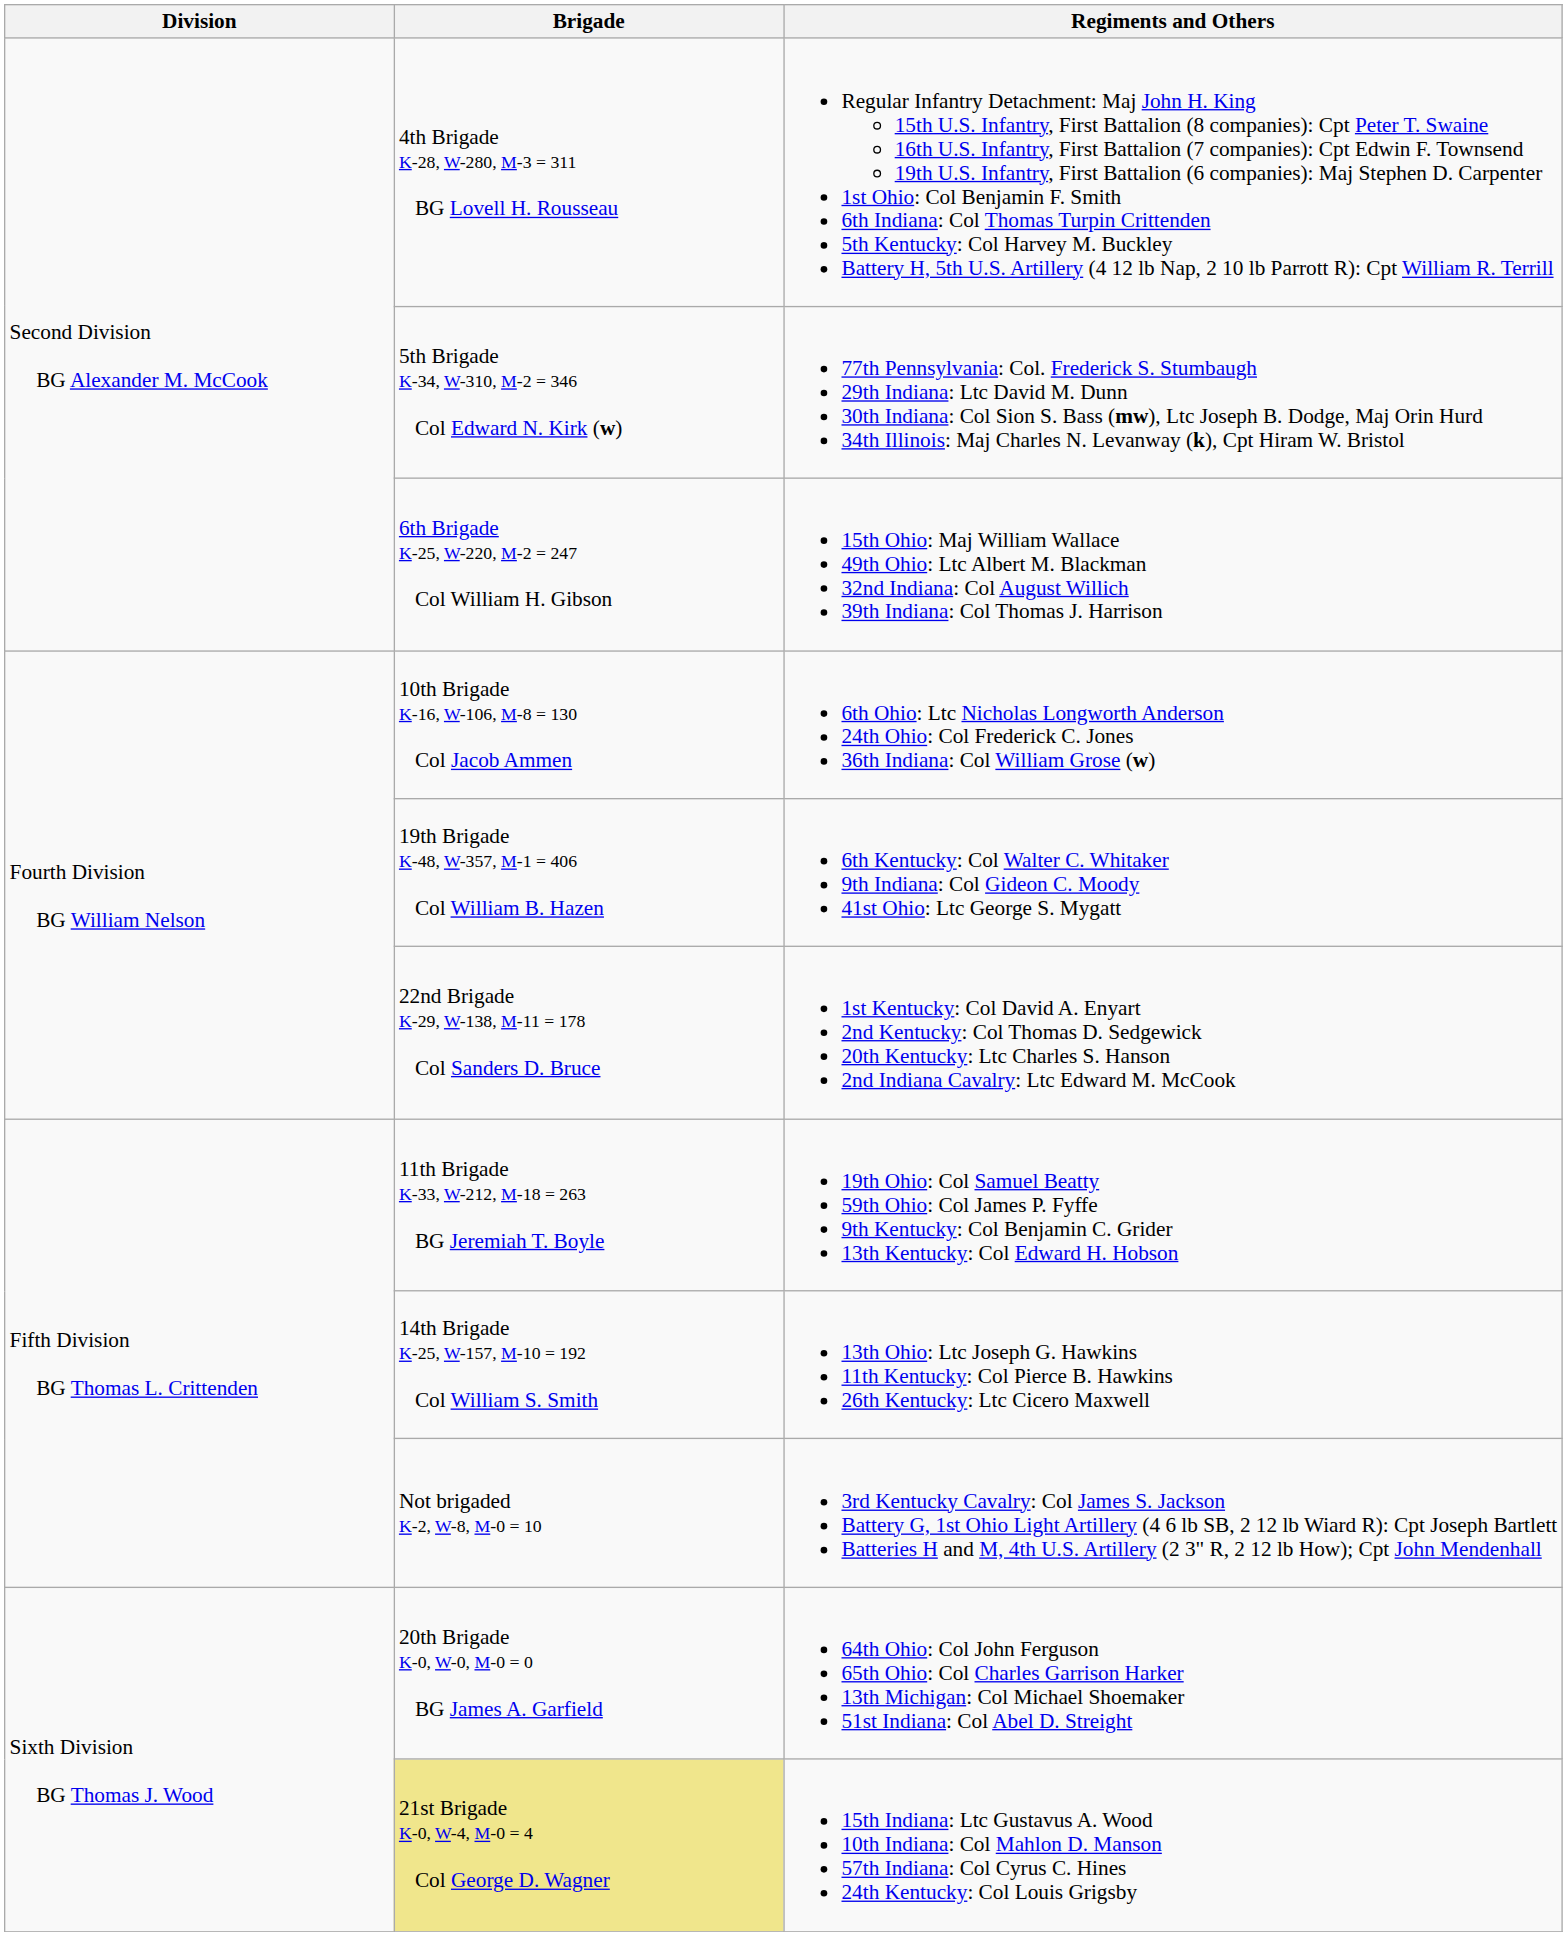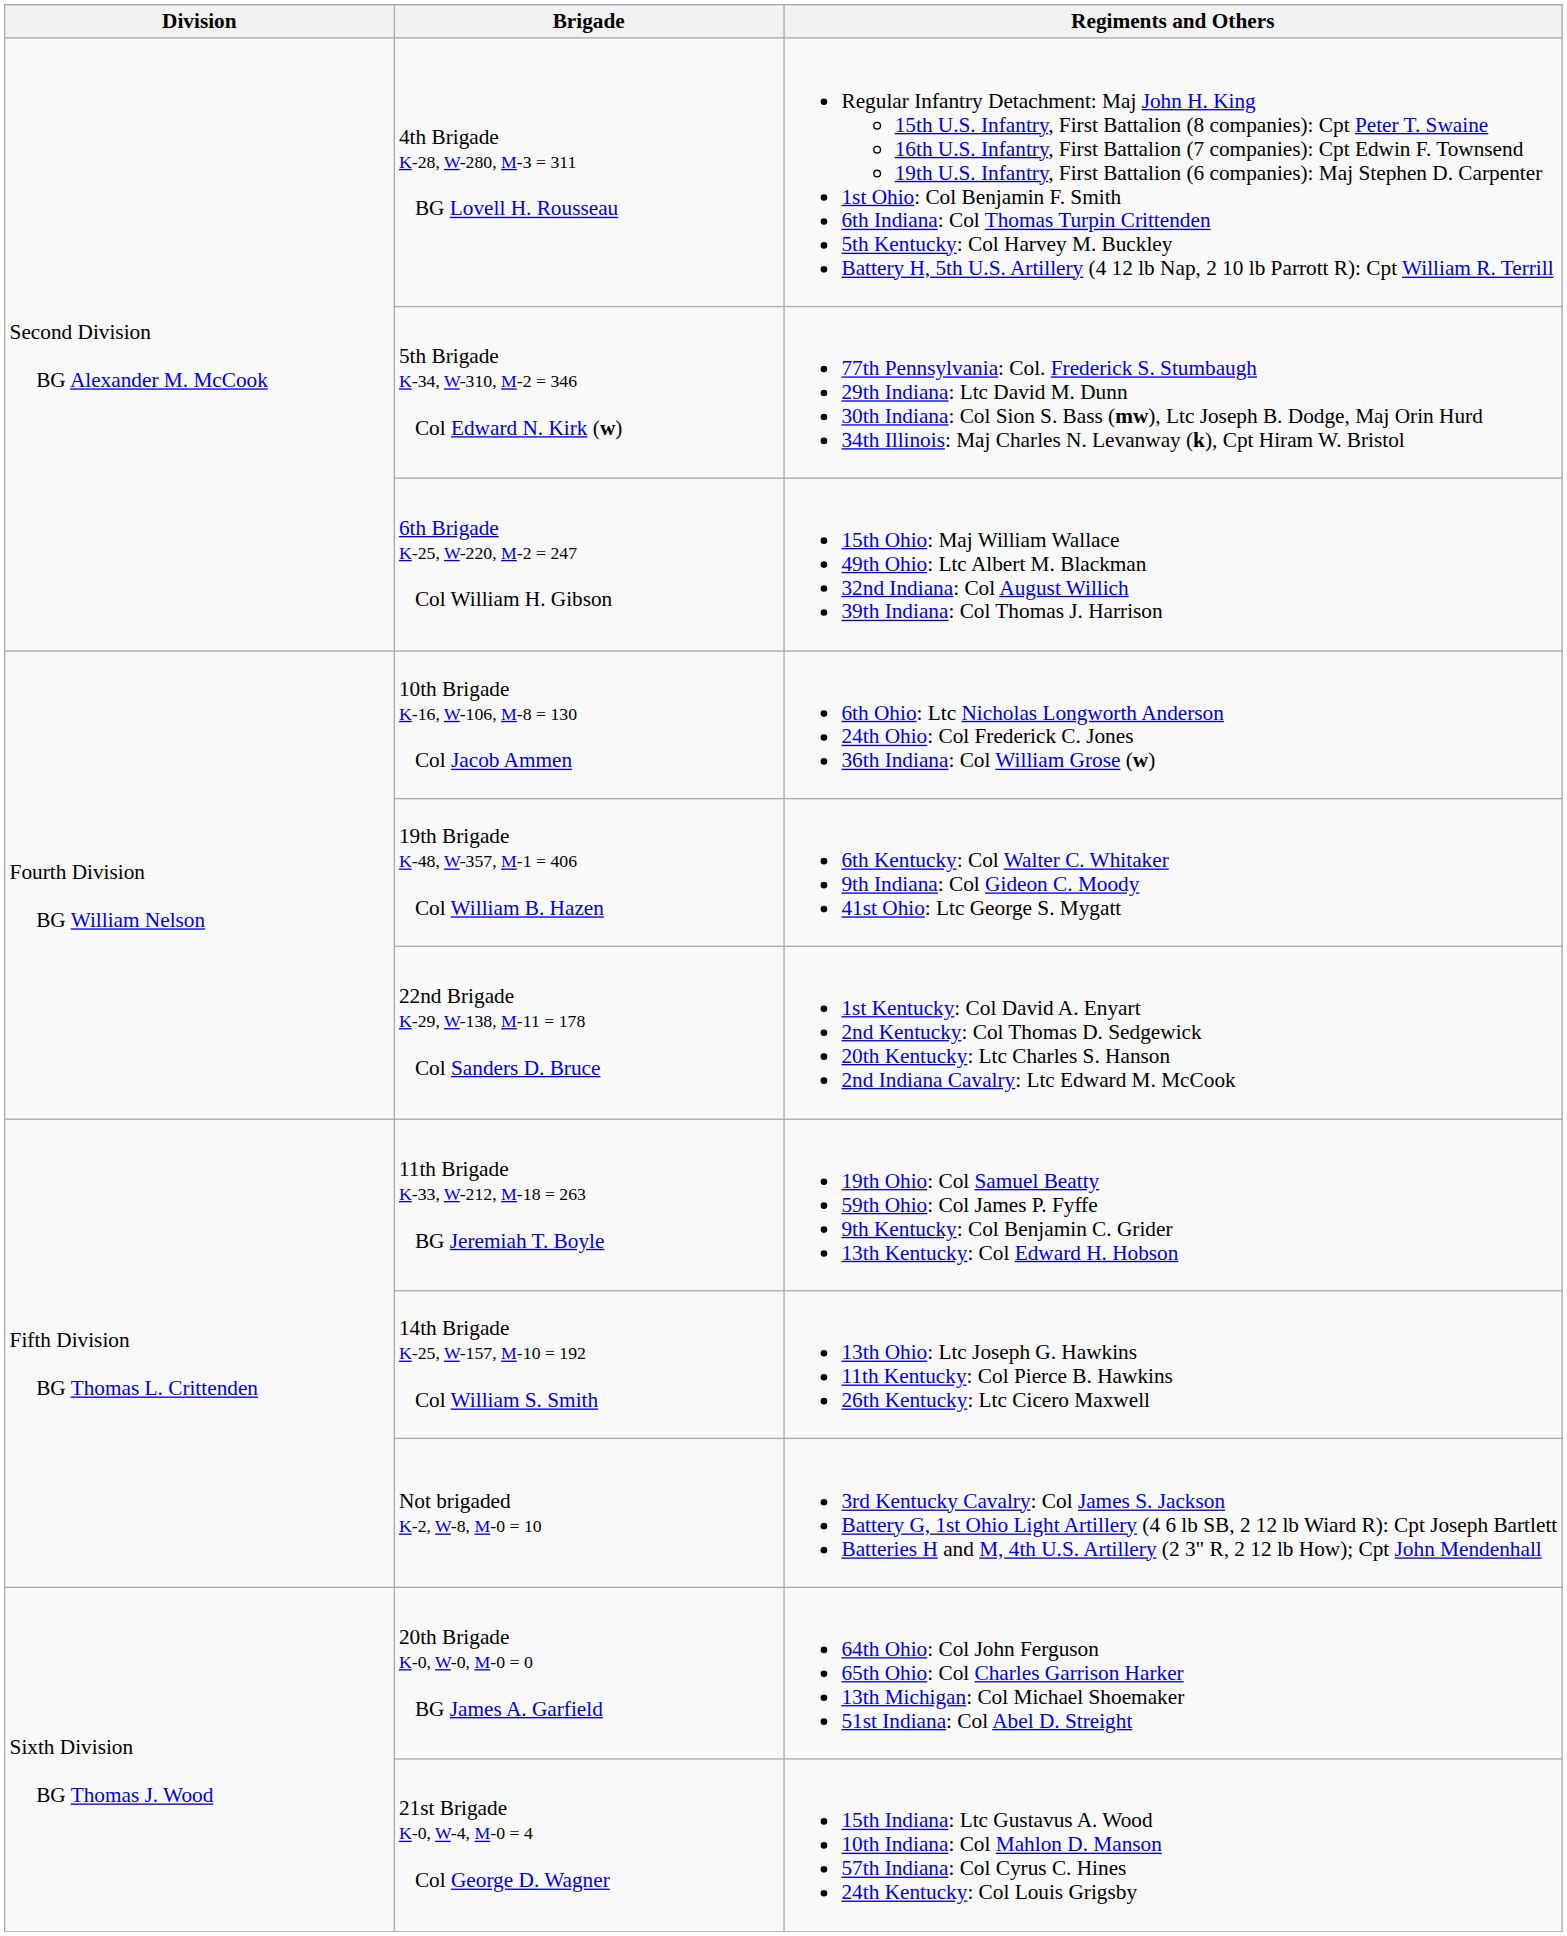(504, 1844) khaki background -> (504, 1844) no background
